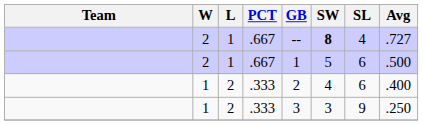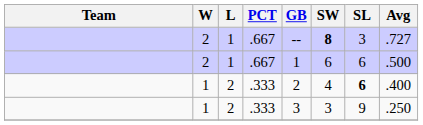(362, 39) 4 -> (362, 39) 3
(328, 62) 5 -> (328, 62) 6
(362, 85) normal -> (362, 85) bold
